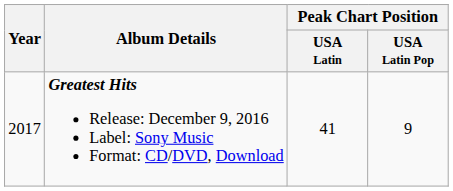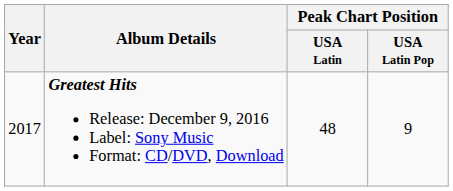(328, 128) 41 -> (328, 128) 48
